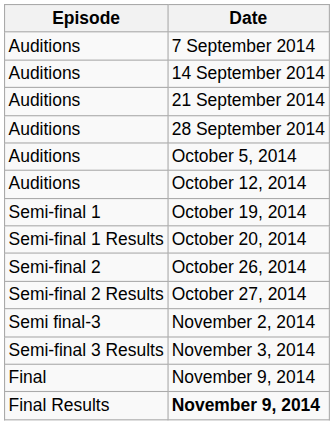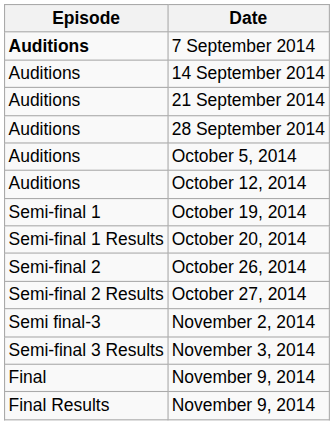(44, 45) normal -> (49, 45) bold
(246, 405) bold -> (243, 405) normal
